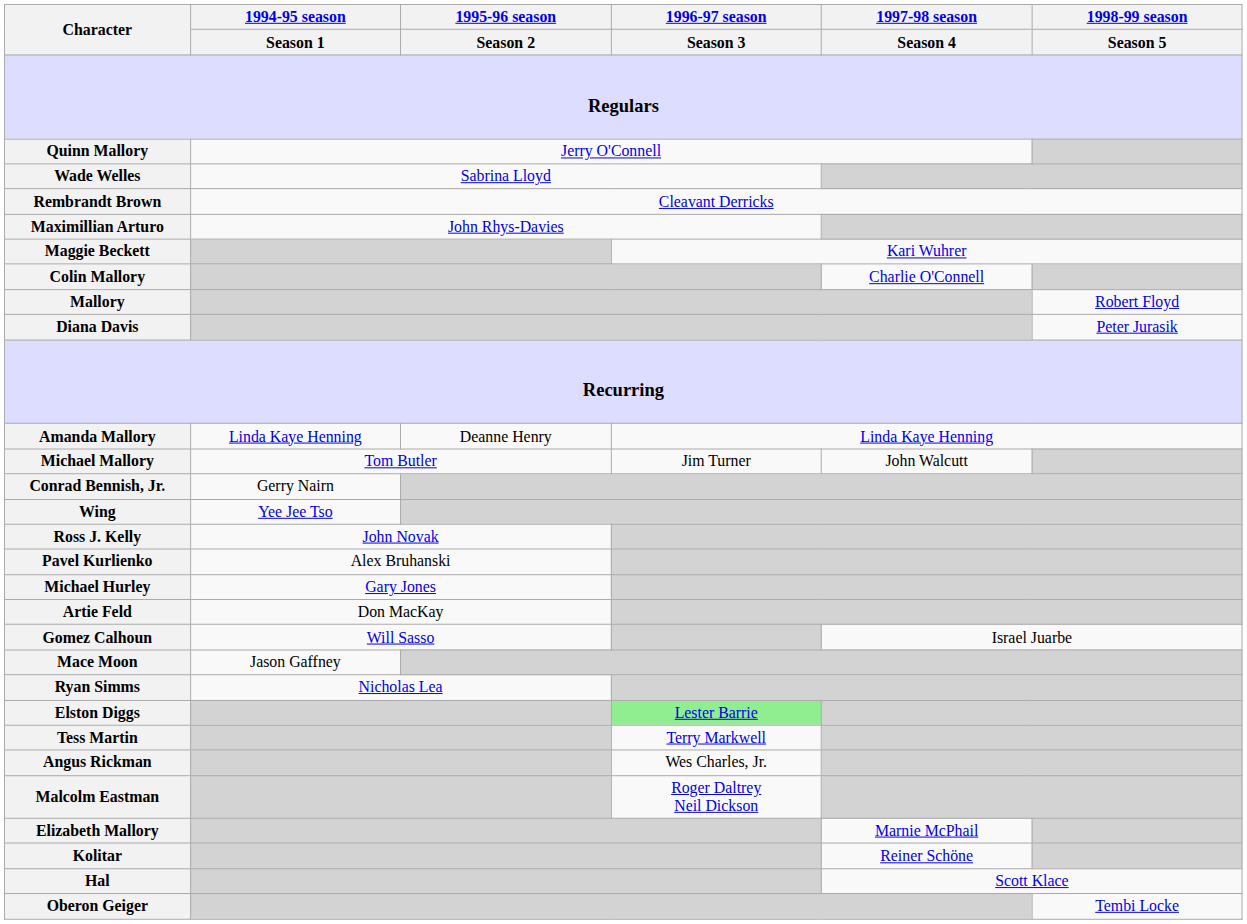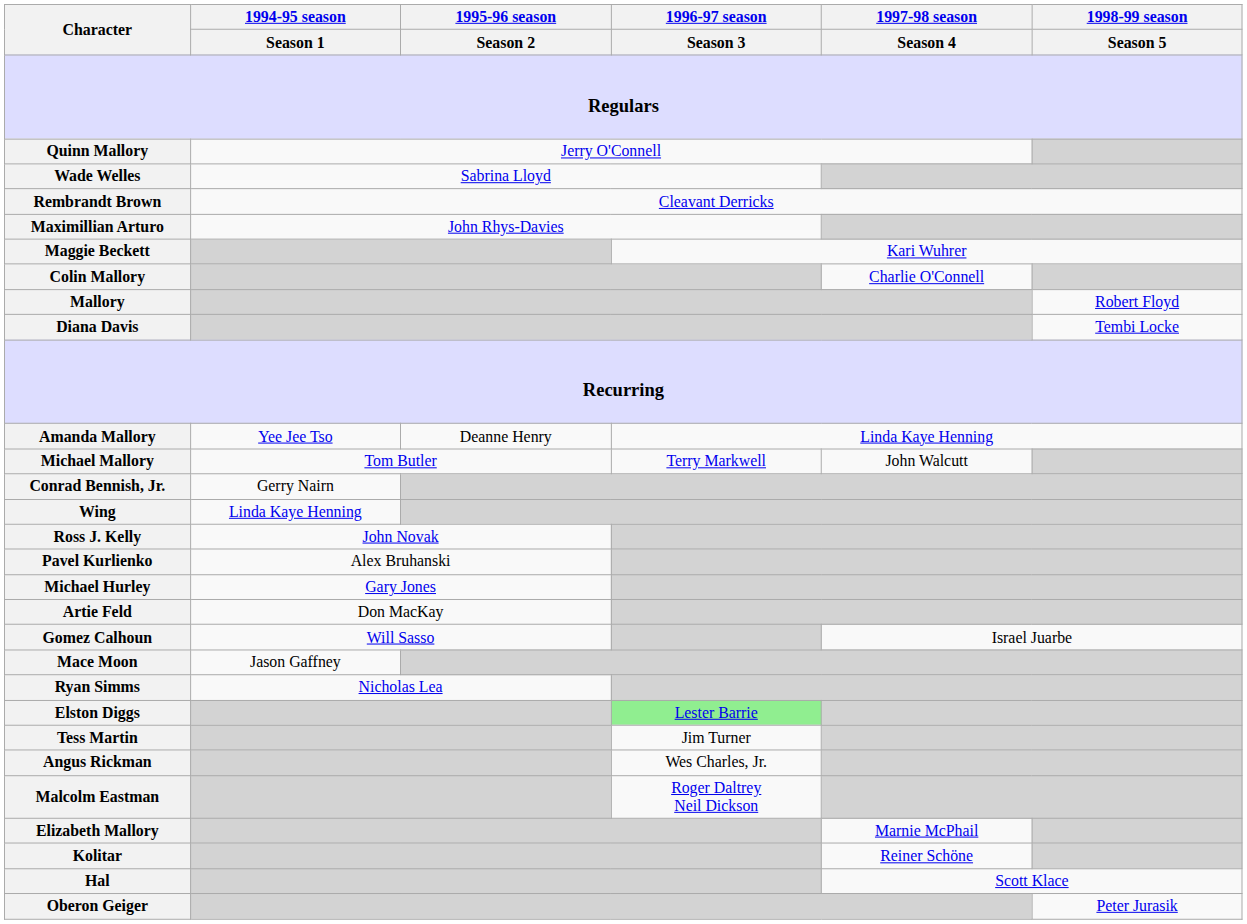(1137, 327) Peter Jurasik -> (1137, 327) Tembi Locke
(295, 436) Linda Kaye Henning -> (295, 436) Yee Jee Tso
(716, 461) Jim Turner -> (716, 461) Terry Markwell
(295, 511) Yee Jee Tso -> (295, 511) Linda Kaye Henning
(716, 737) Terry Markwell -> (716, 737) Jim Turner
(1137, 906) Tembi Locke -> (1137, 906) Peter Jurasik
